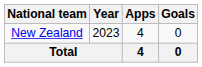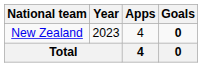(178, 33) normal -> (178, 33) bold
